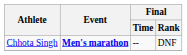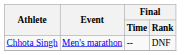(95, 43) bold -> (92, 43) normal
